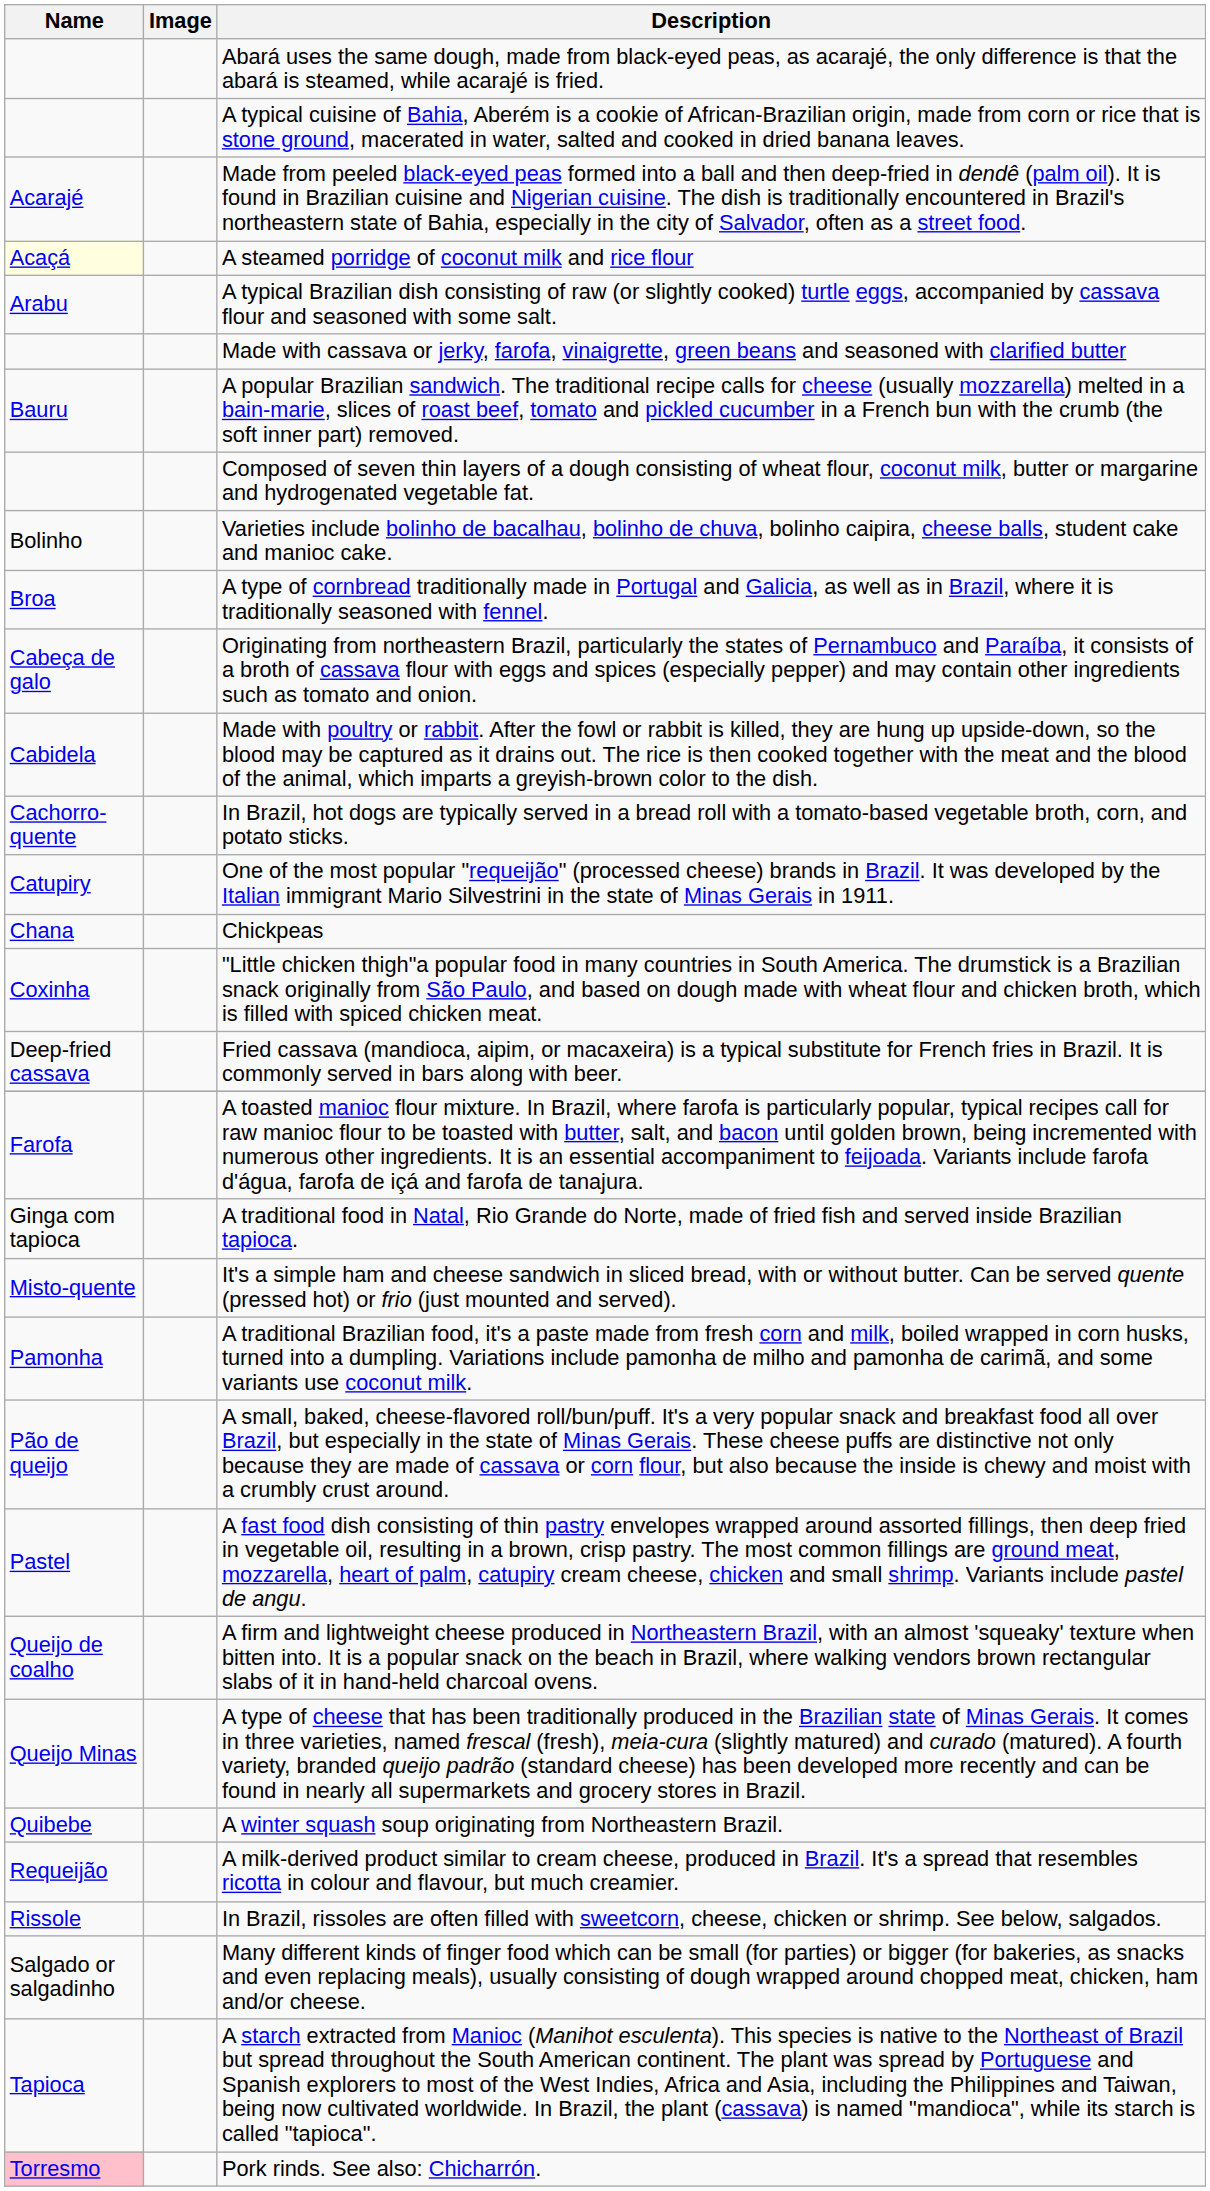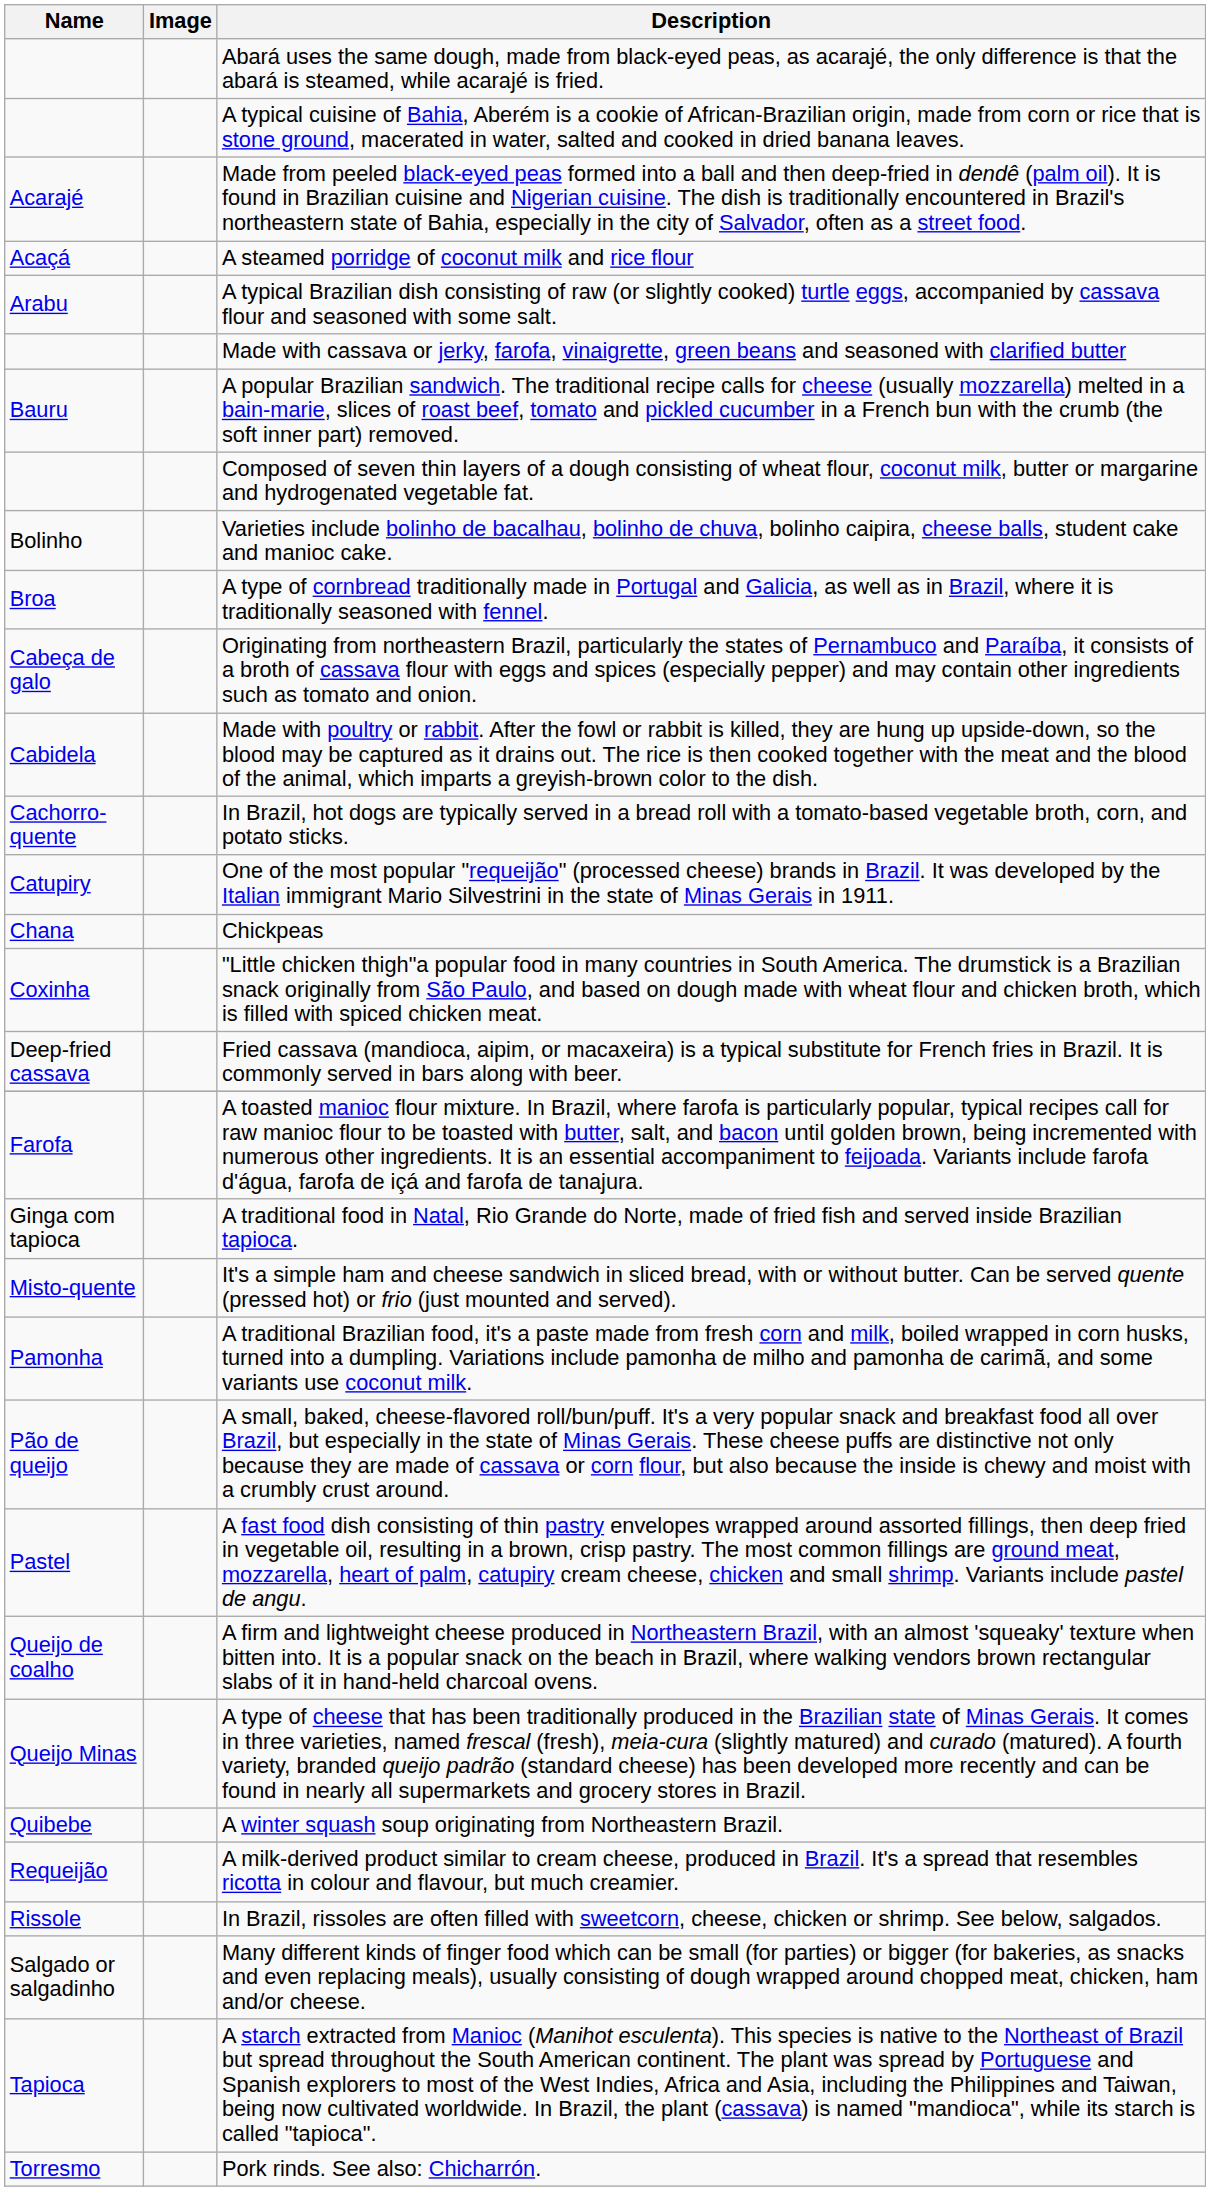(40, 257) lightyellow background -> (40, 257) no background
(55, 2168) pink background -> (55, 2168) no background
